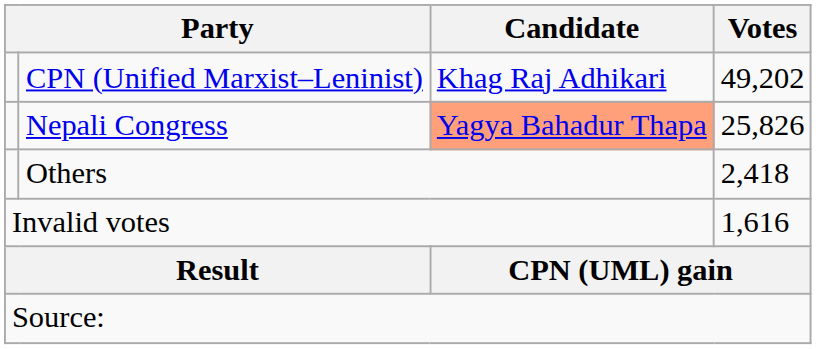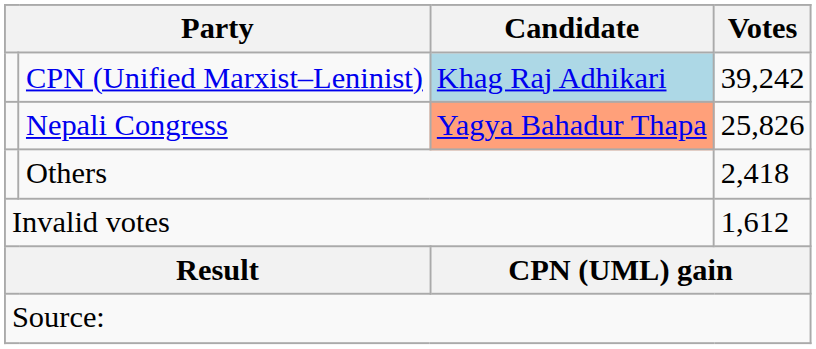(552, 76) no background -> (552, 76) lightblue background
(763, 76) 49,202 -> (763, 76) 39,242
(755, 221) 1,616 -> (755, 221) 1,612
